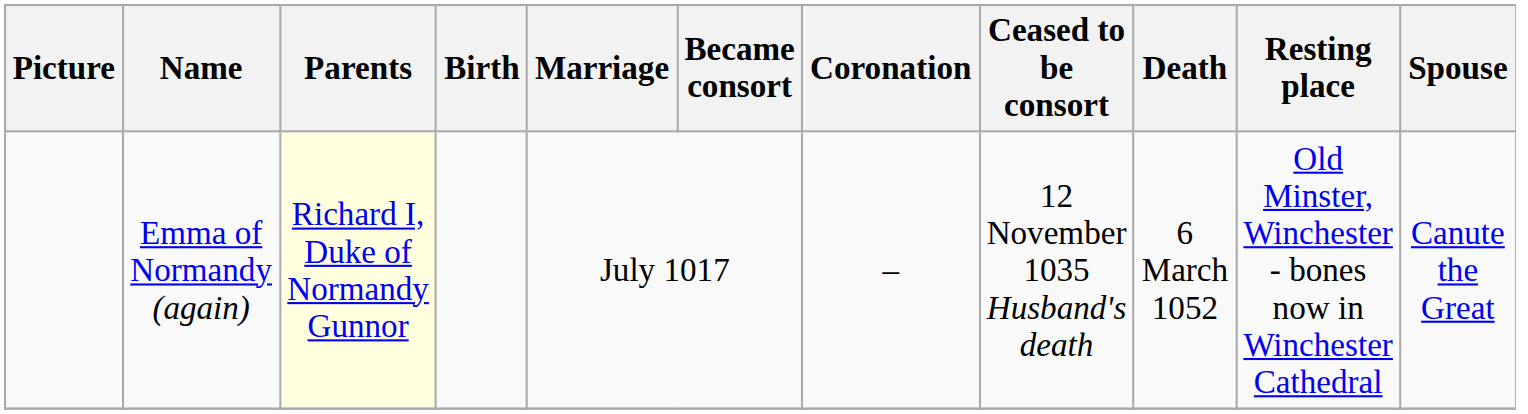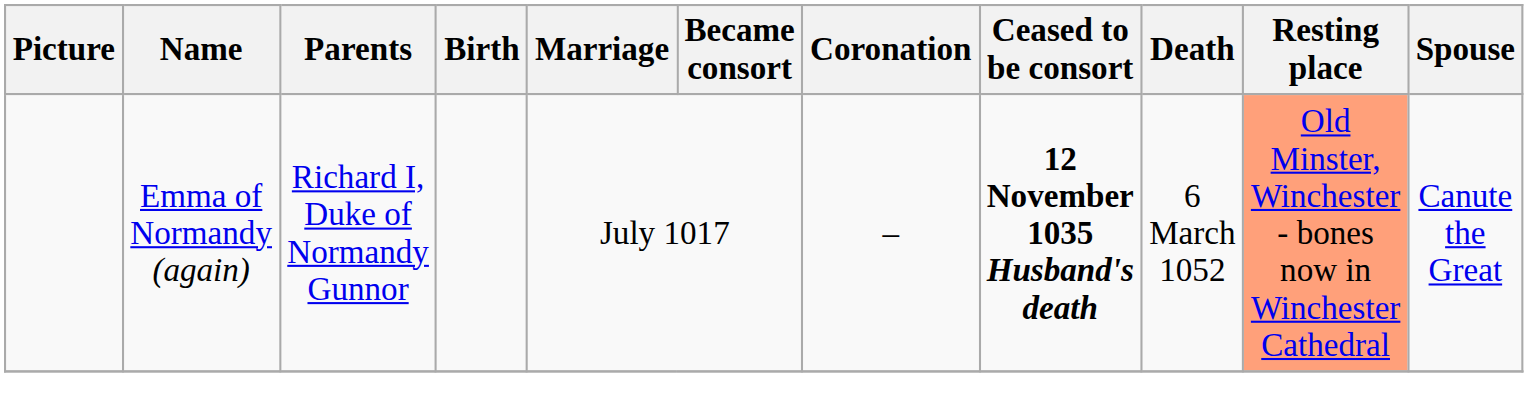(358, 269) lightyellow background -> (358, 232) no background
(1057, 269) normal -> (1060, 232) bold
(1318, 269) no background -> (1326, 232) lightsalmon background
